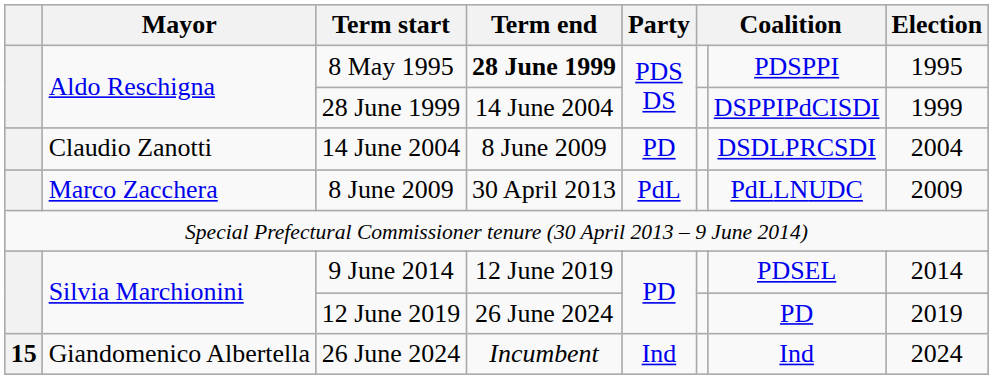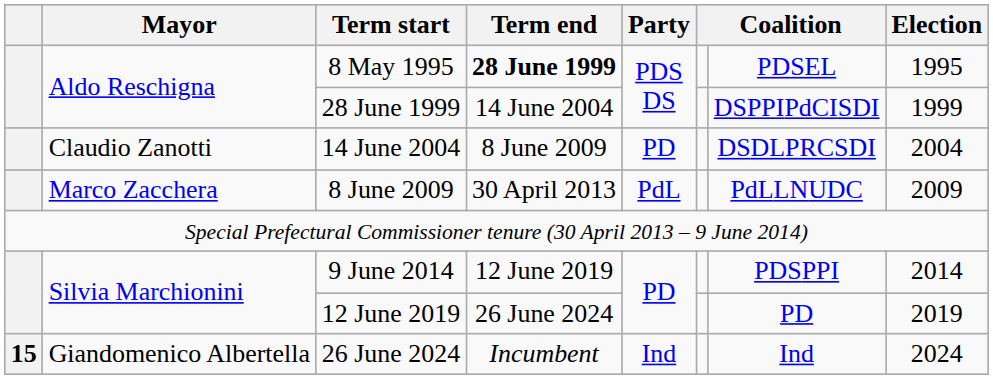(797, 66) PDSPPI -> (797, 66) PDSEL
(797, 271) PDSEL -> (797, 271) PDSPPI
